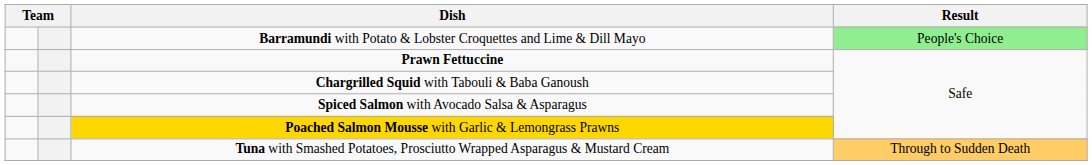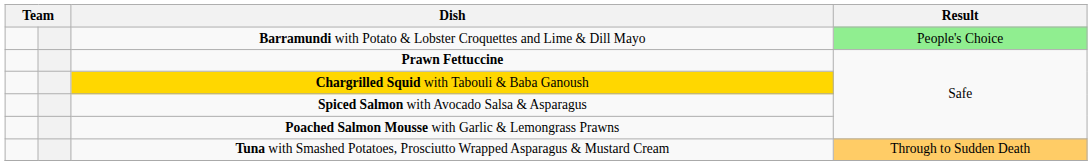(452, 83) no background -> (452, 83) gold background
(452, 127) gold background -> (452, 127) no background
